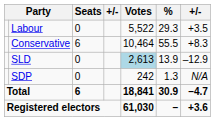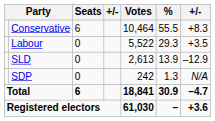rows swapped: (41, 44) <-> (27, 28)
(141, 60) lightblue background -> (141, 60) no background
